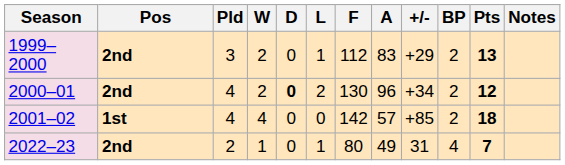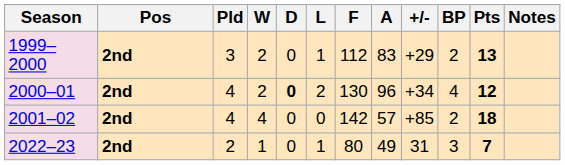(454, 91) 2 -> (454, 91) 4
(114, 118) 1st -> (117, 118) 2nd
(454, 145) 4 -> (454, 145) 3
